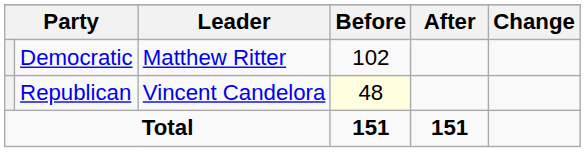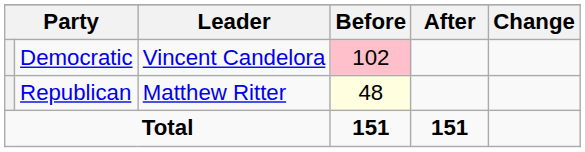(214, 57) Matthew Ritter -> (234, 57) Vincent Candelora
(371, 57) no background -> (371, 57) pink background
(234, 92) Vincent Candelora -> (214, 92) Matthew Ritter
